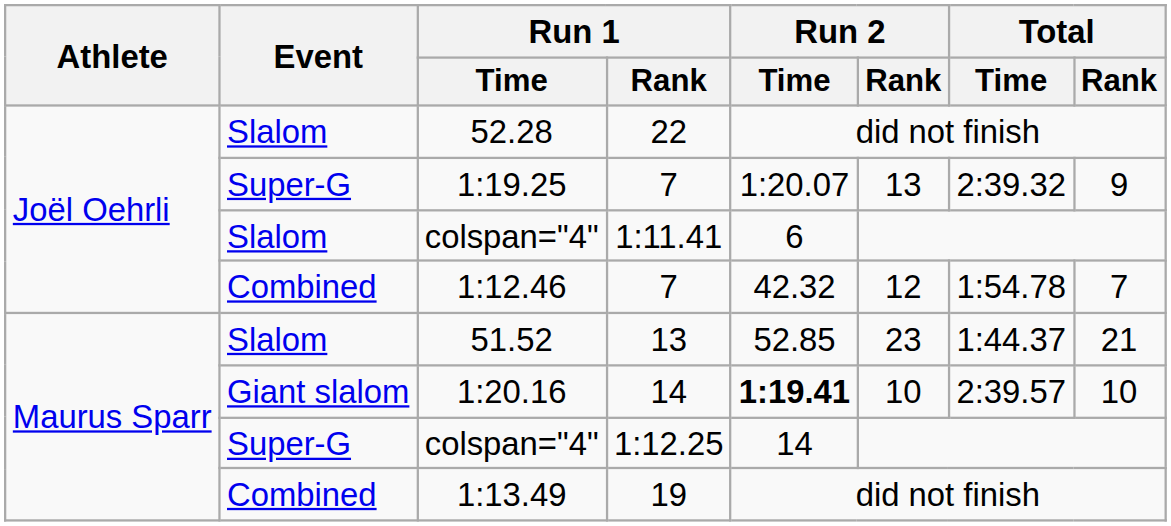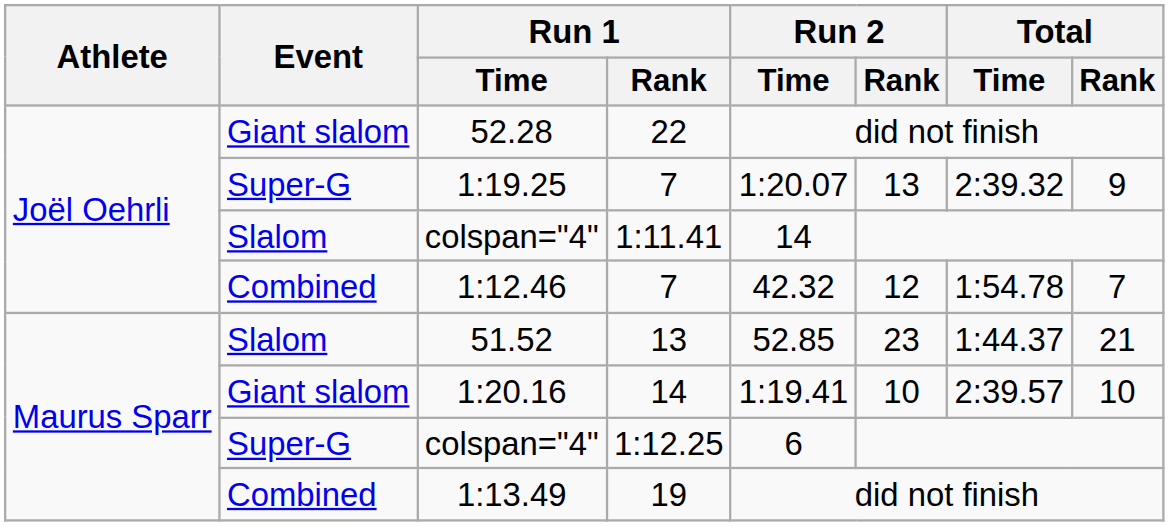(277, 132) Slalom -> (318, 132) Giant slalom
(794, 236) 6 -> (794, 236) 14
(794, 392) bold -> (794, 392) normal
(794, 444) 14 -> (794, 444) 6
